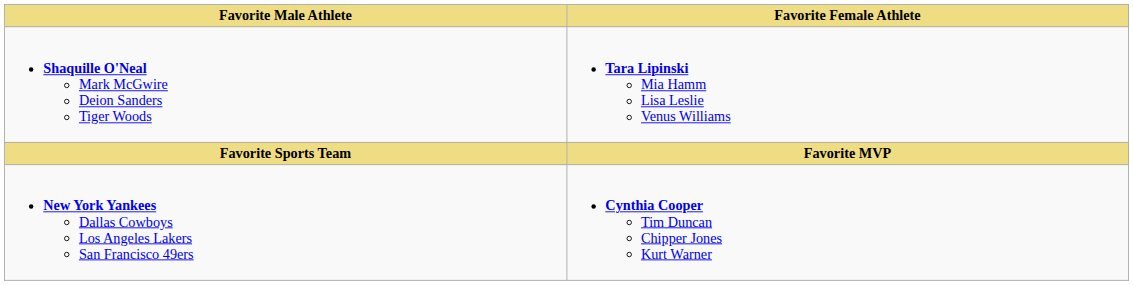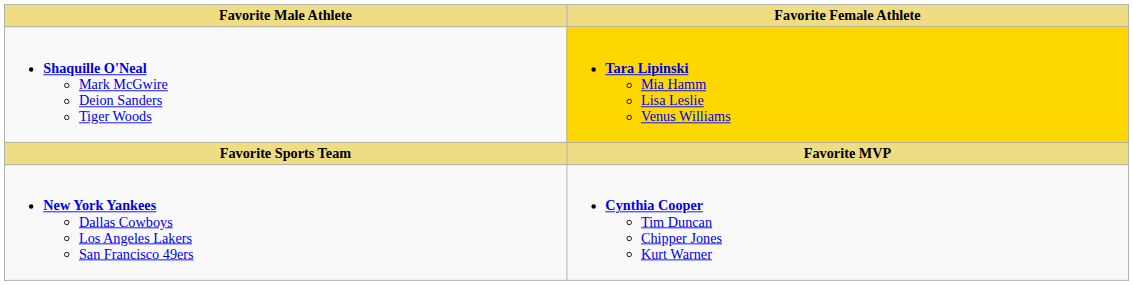(847, 93) no background -> (847, 93) gold background
